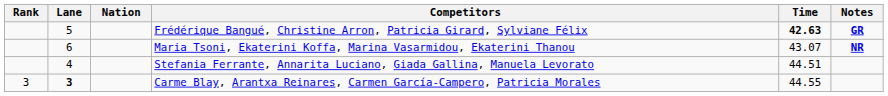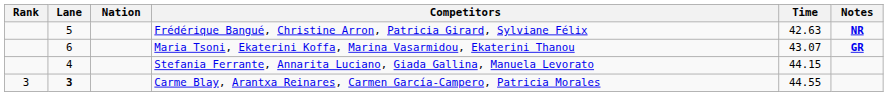(805, 31) bold -> (805, 31) normal
(857, 31) GR -> (857, 31) NR
(857, 48) NR -> (857, 48) GR
(805, 65) 44.51 -> (805, 65) 44.15
